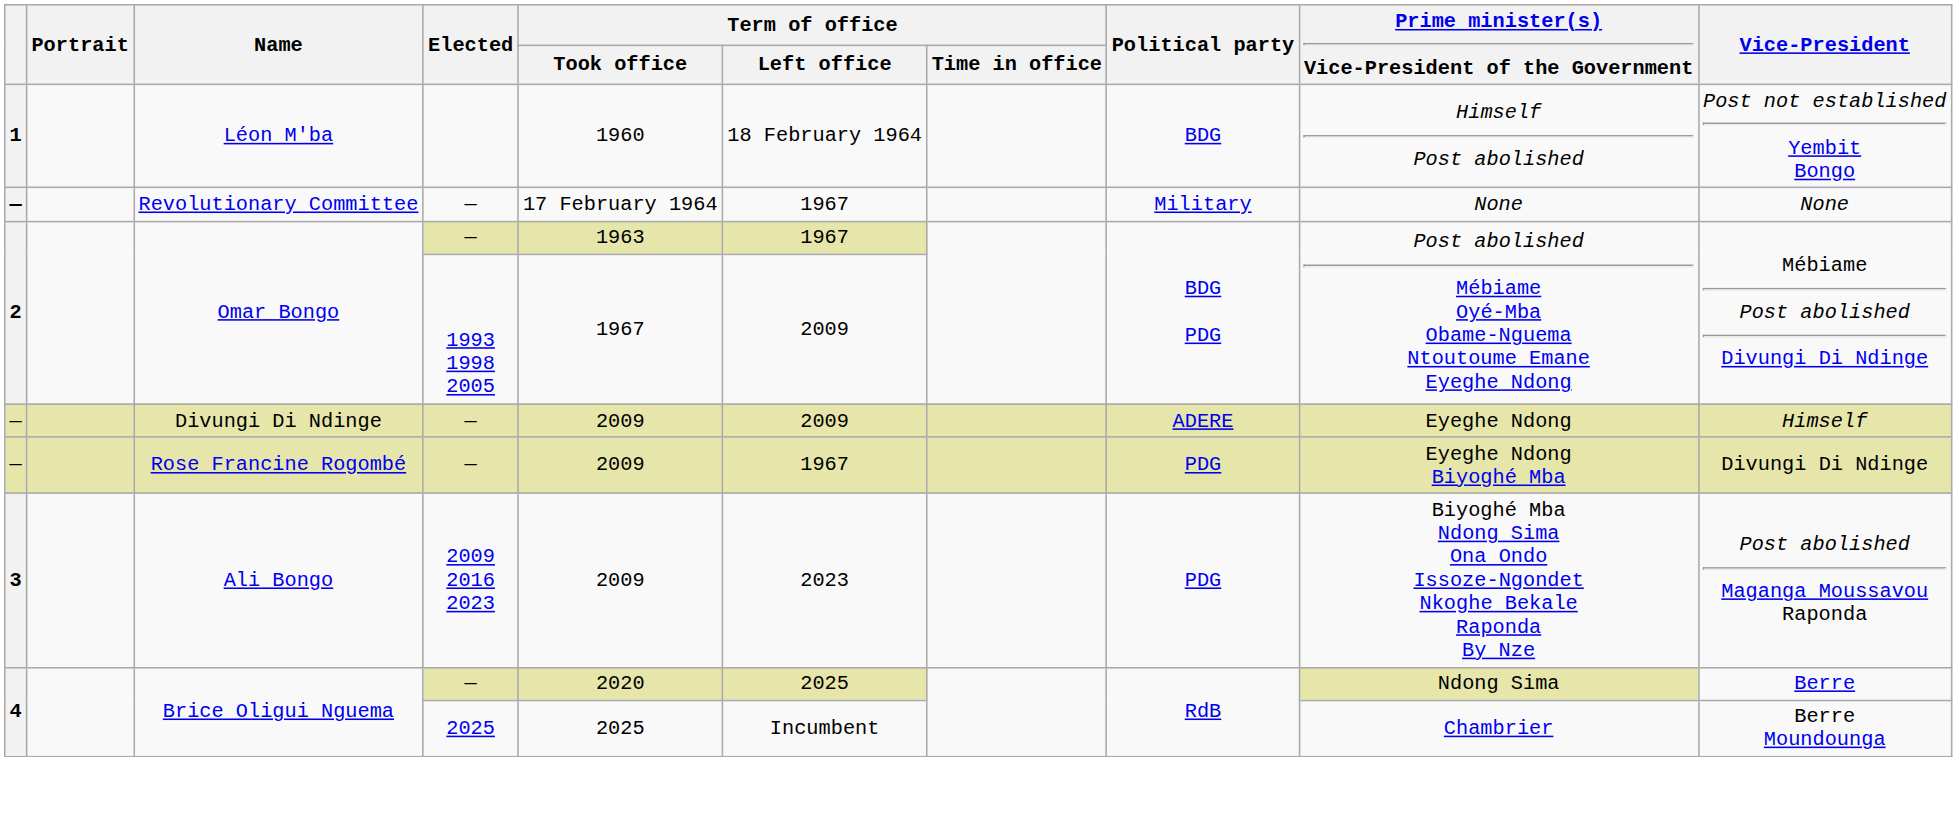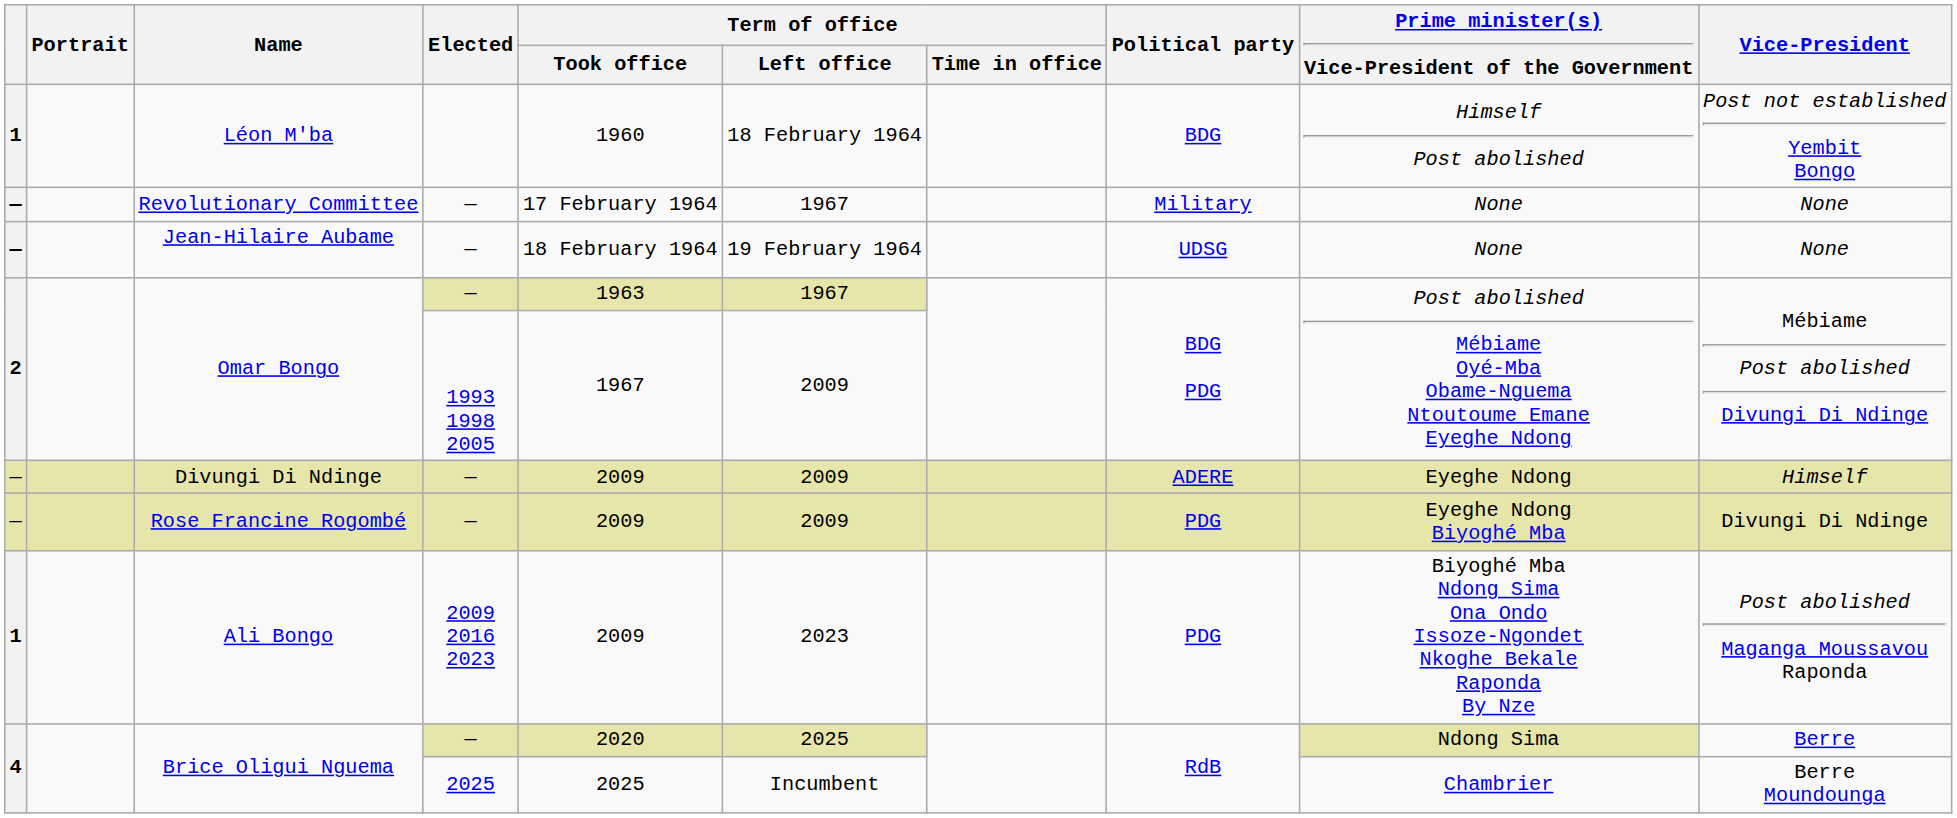+ row: (278, 237)
(825, 465) 1967 -> (825, 522) 2009
(16, 580) 3 -> (16, 637) 1
